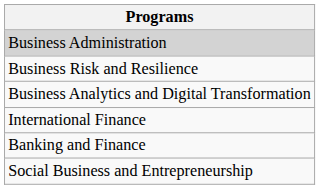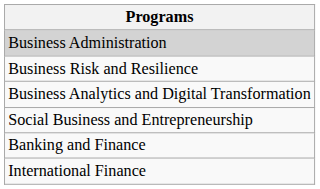(77, 119) International Finance -> (131, 119) Social Business and Entrepreneurship
(131, 171) Social Business and Entrepreneurship -> (77, 171) International Finance
